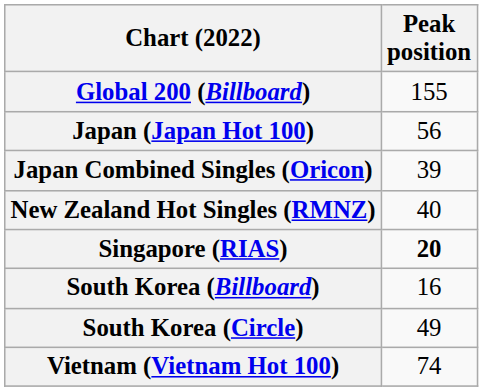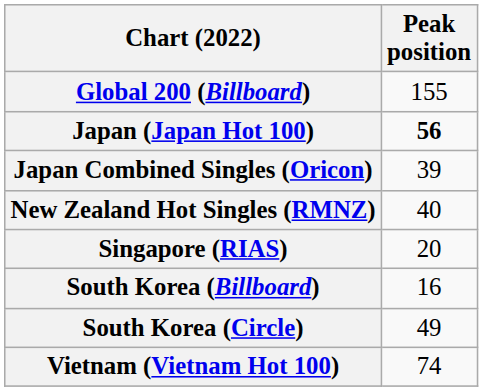(429, 130) normal -> (429, 130) bold
(429, 248) bold -> (429, 248) normal
